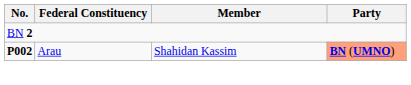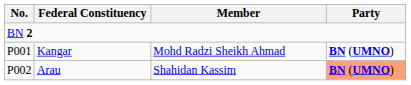+ row: (54, 51)
(20, 51) bold -> (19, 70) normal
